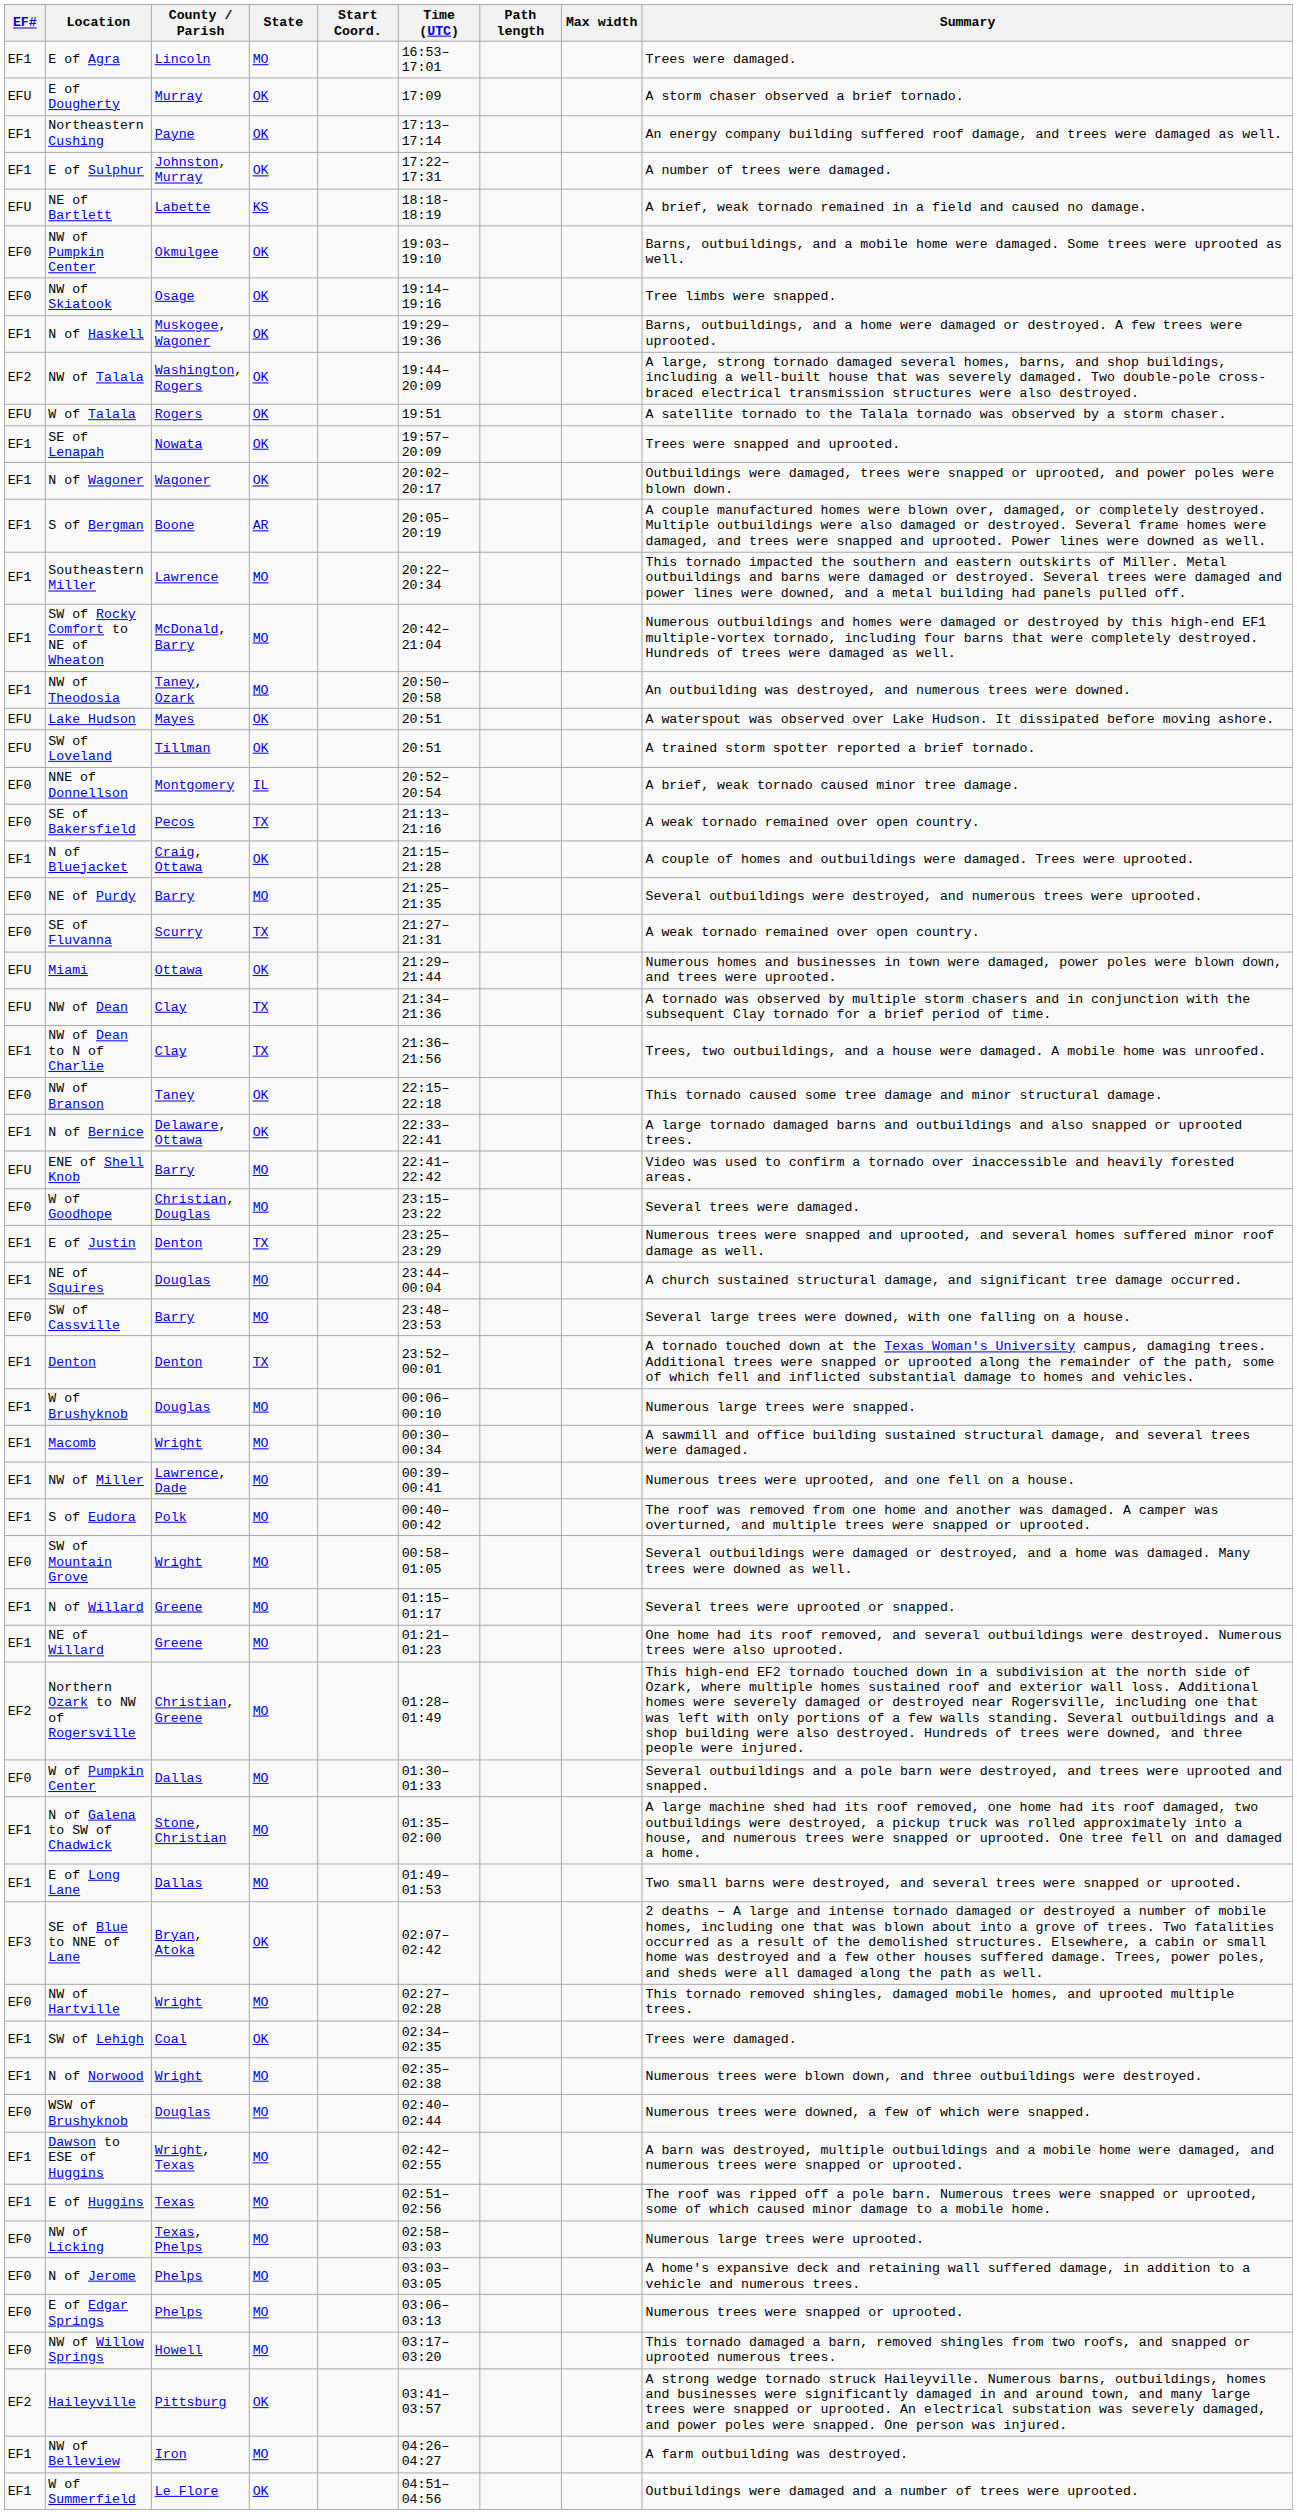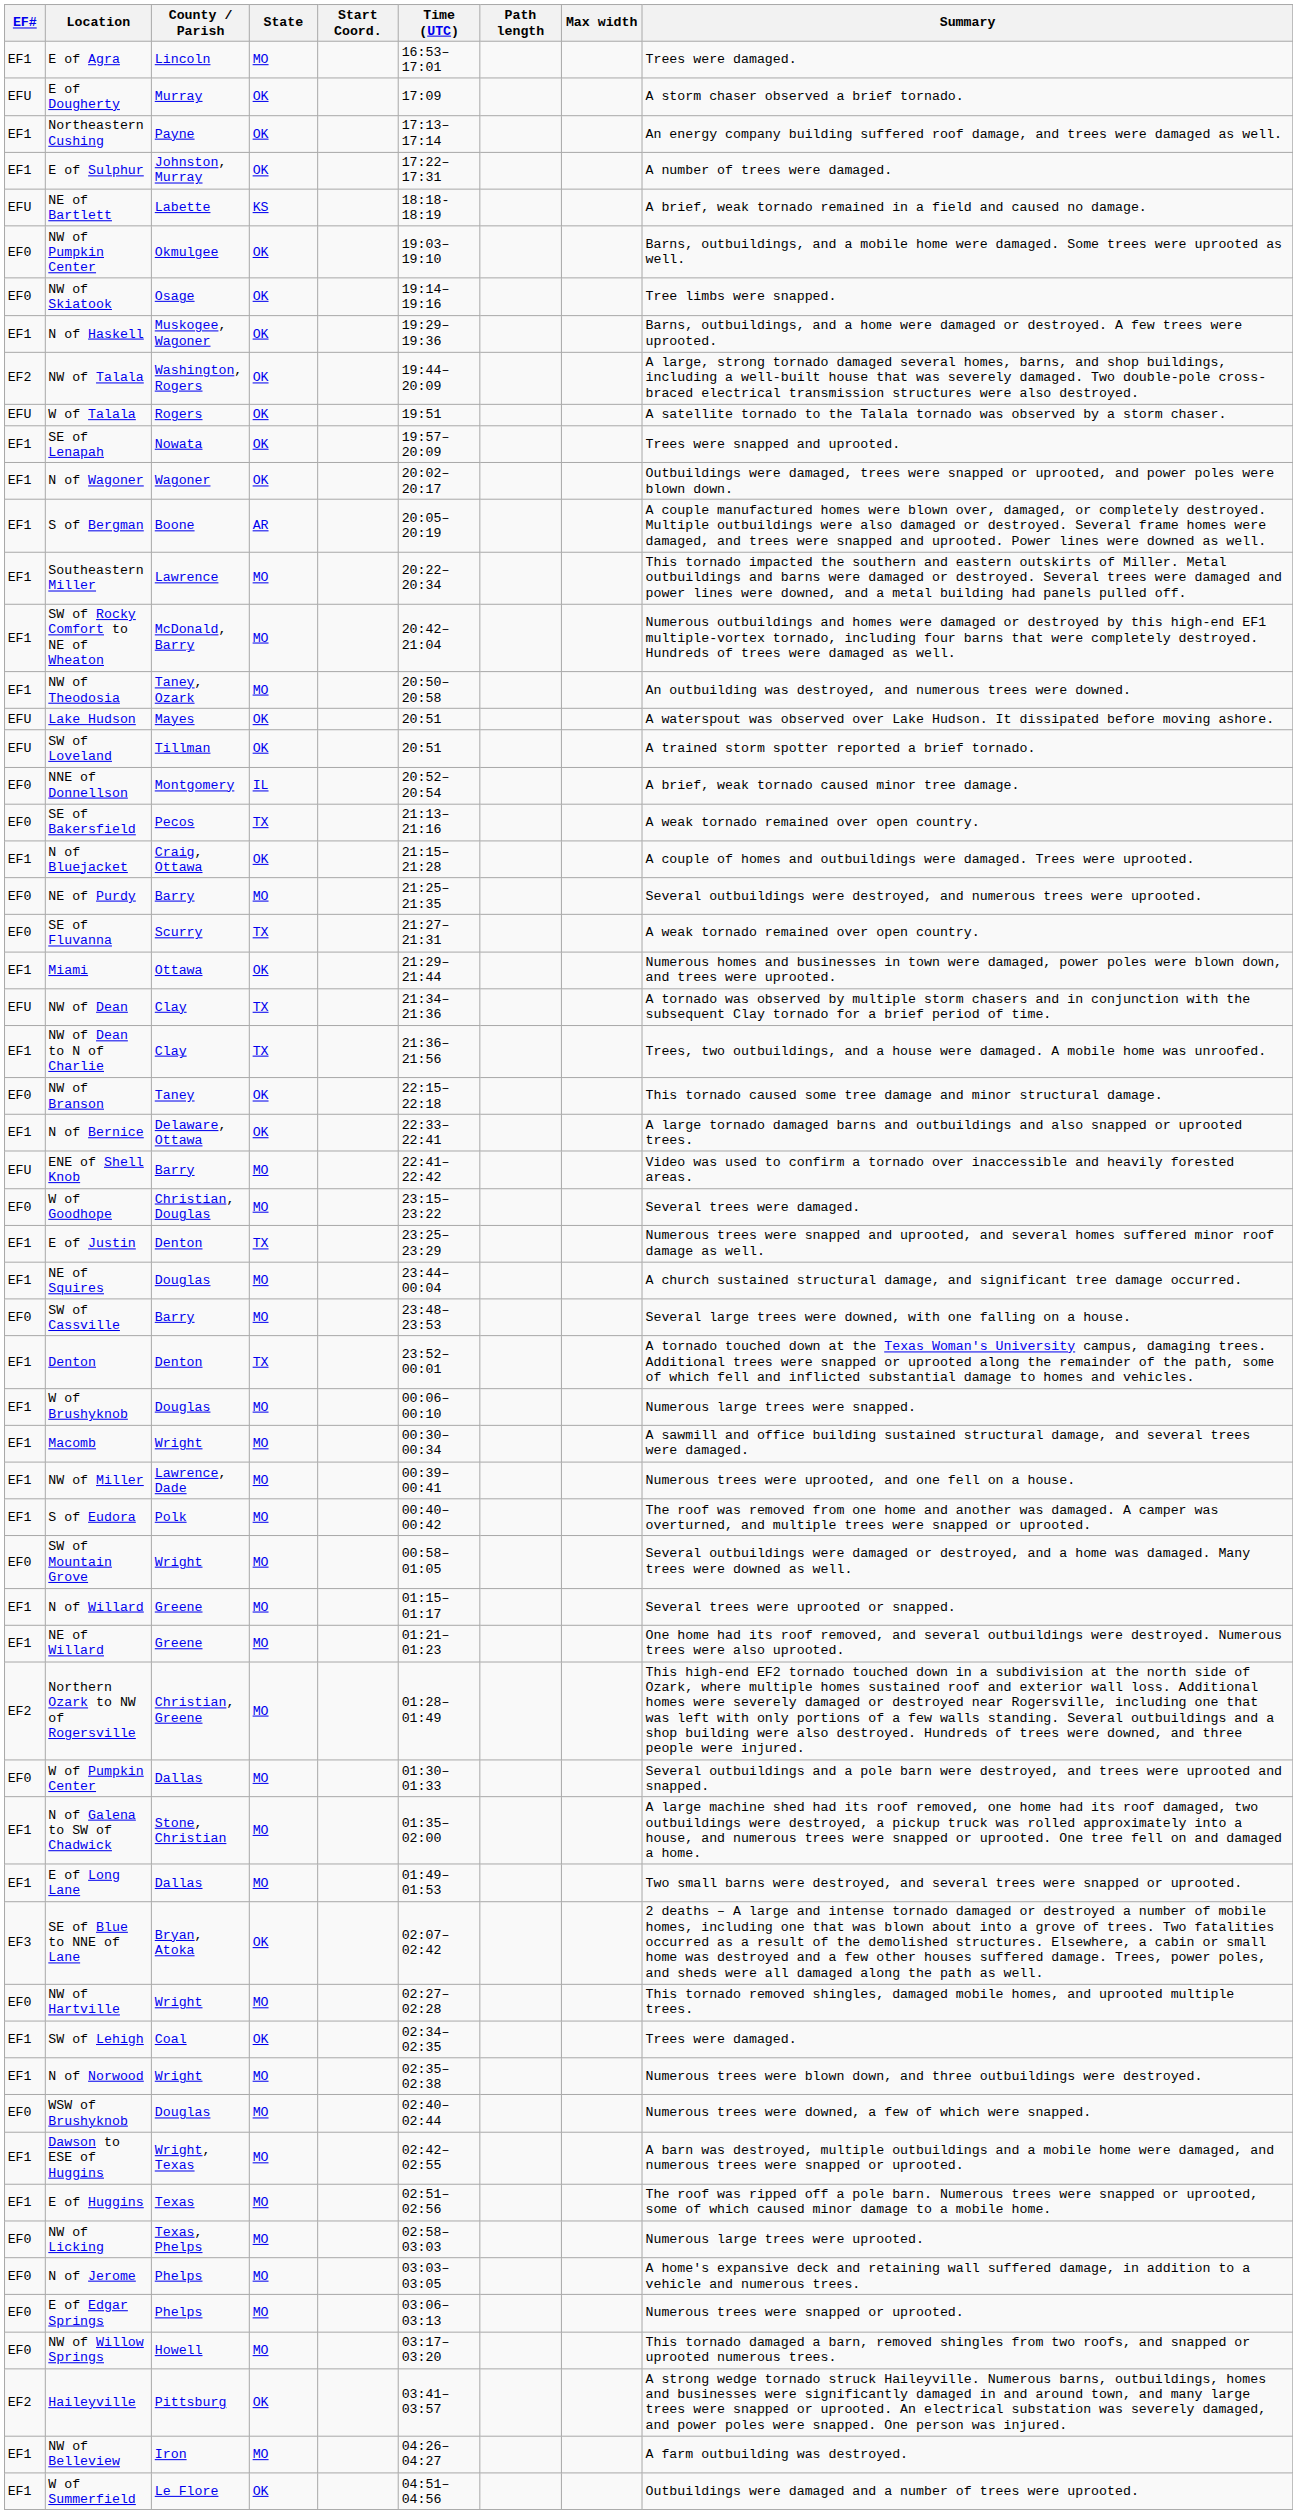(20, 970) EFU -> (20, 970) EF1
